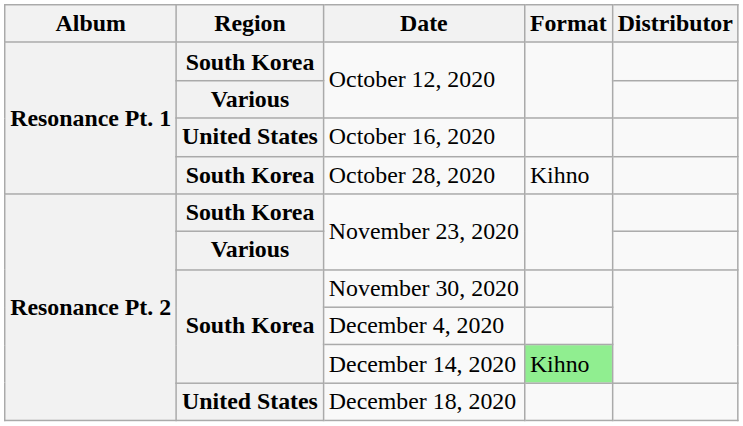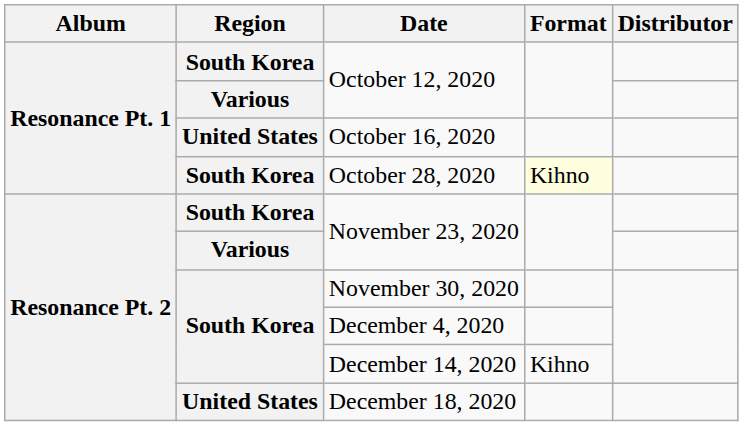(560, 174) no background -> (560, 174) lightyellow background
(560, 363) lightgreen background -> (560, 363) no background
